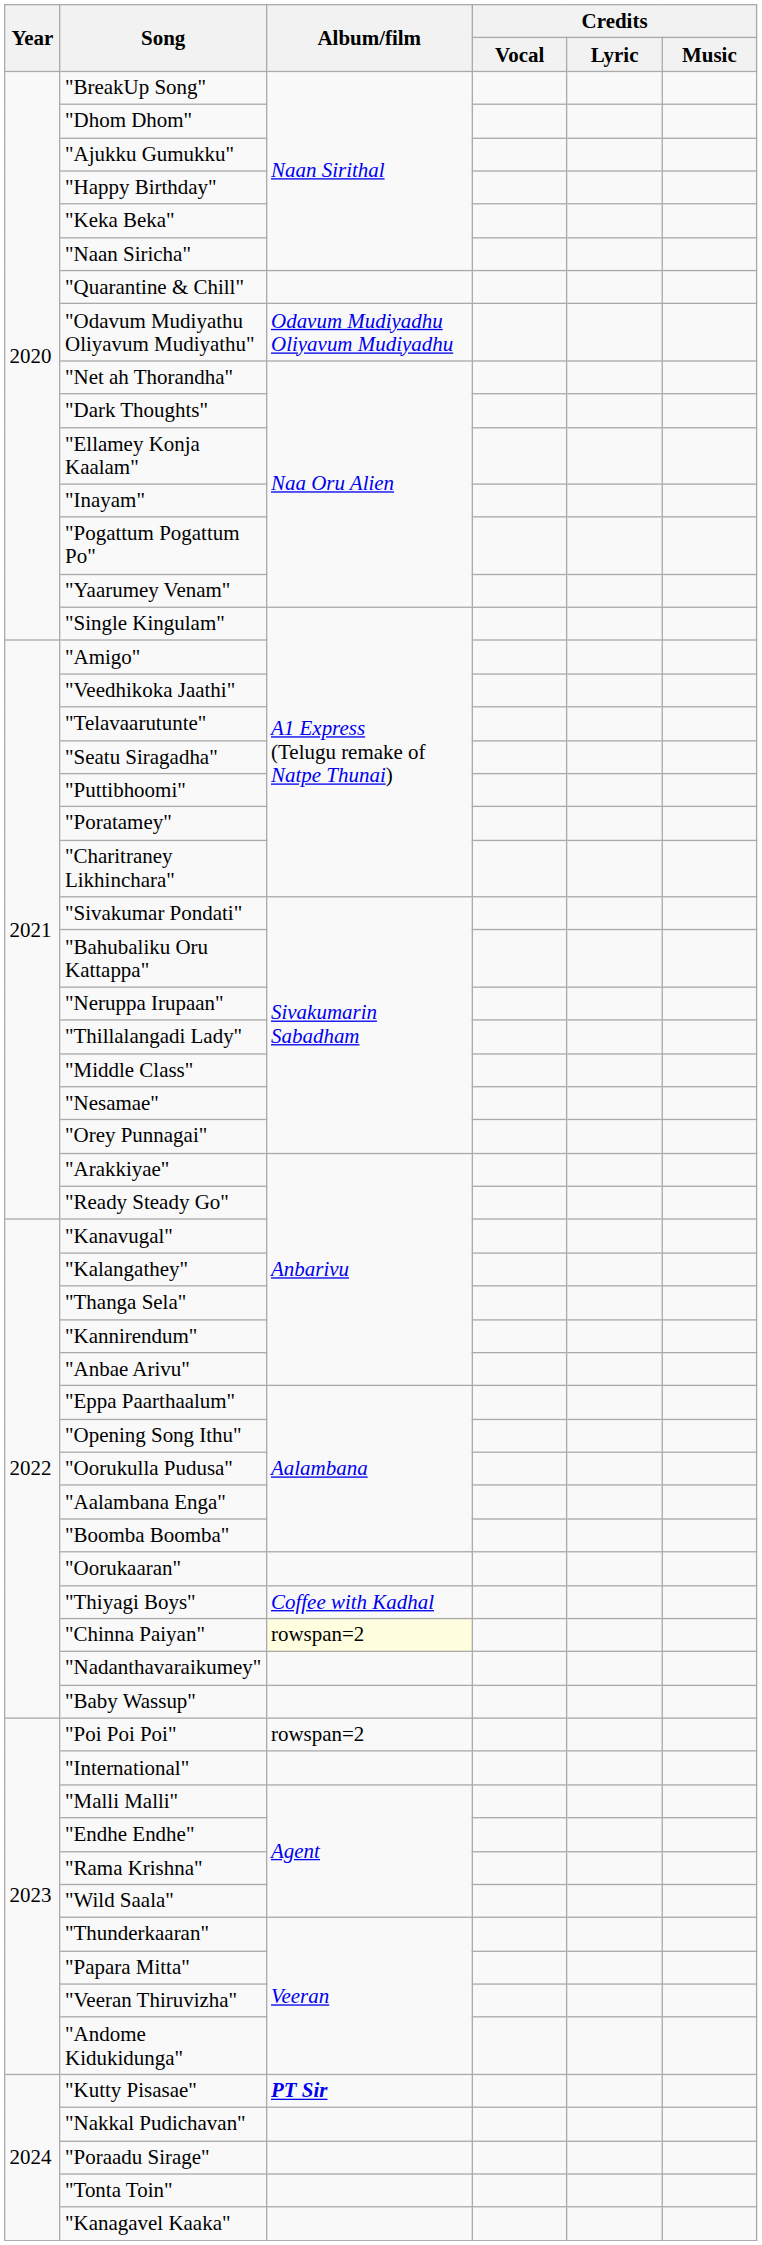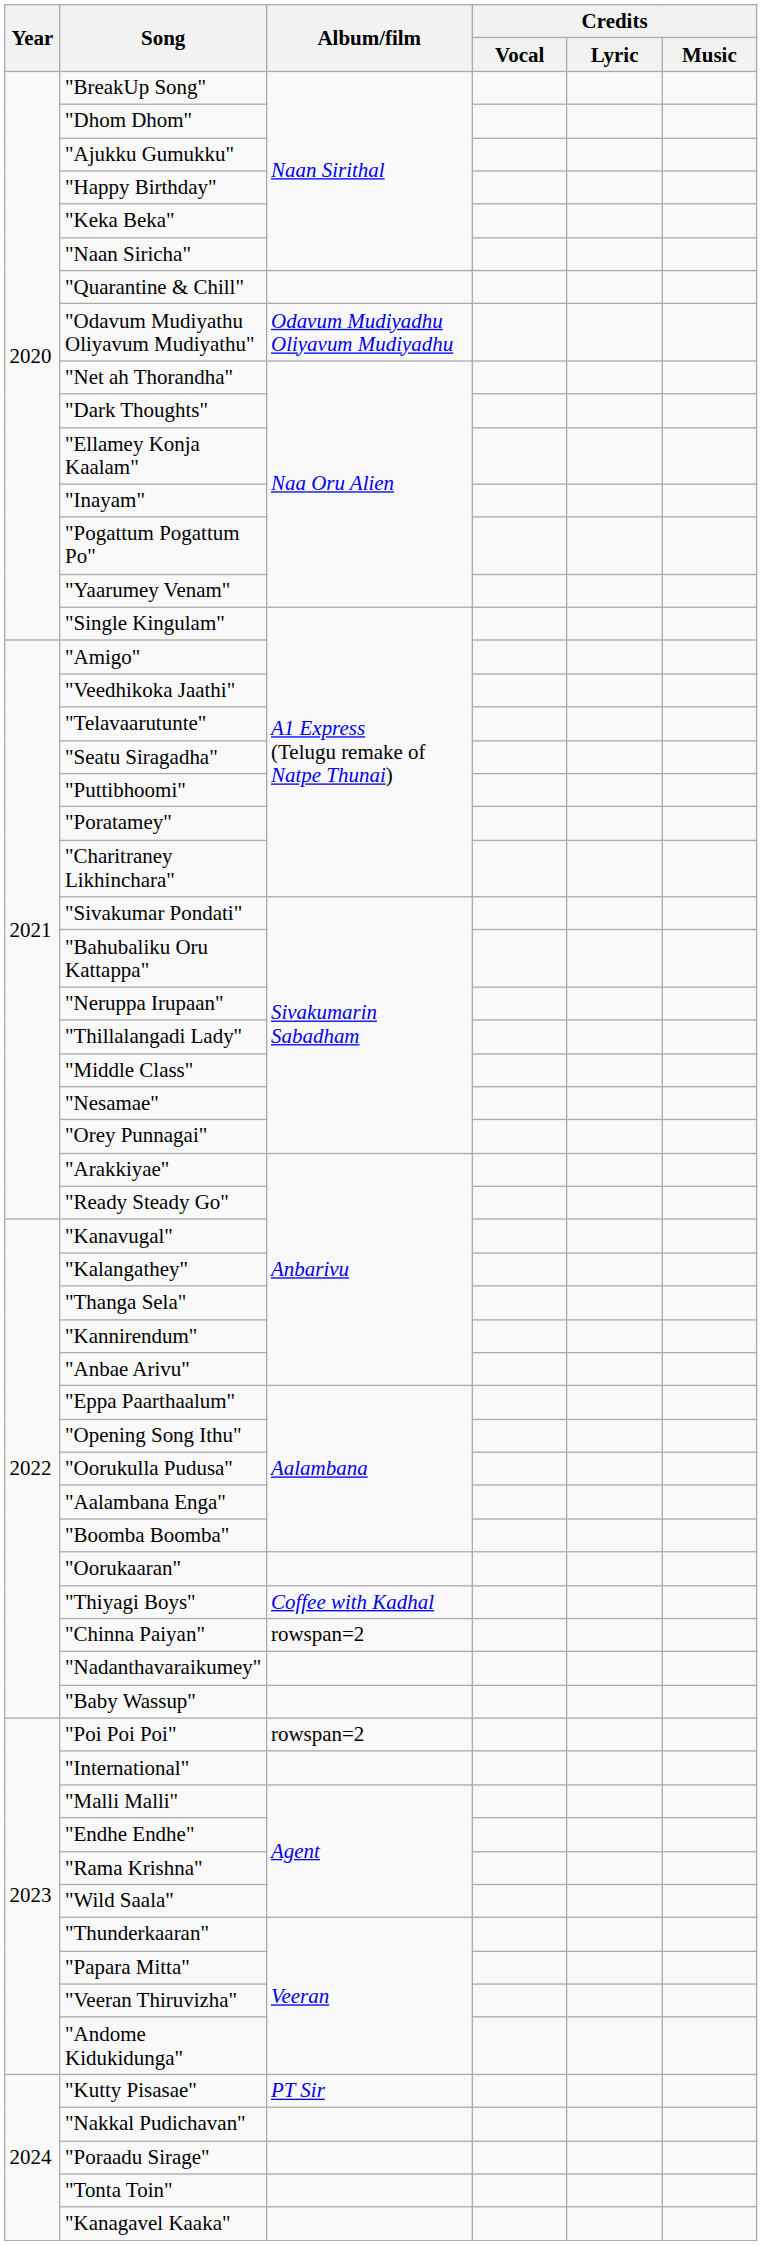(318, 1634) lightyellow background -> (318, 1634) no background
(299, 2090) bold -> (298, 2090) normal
